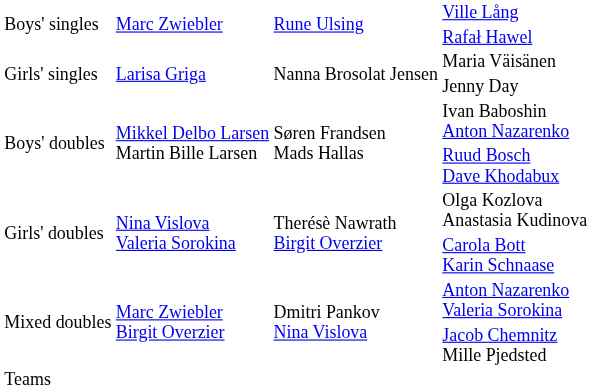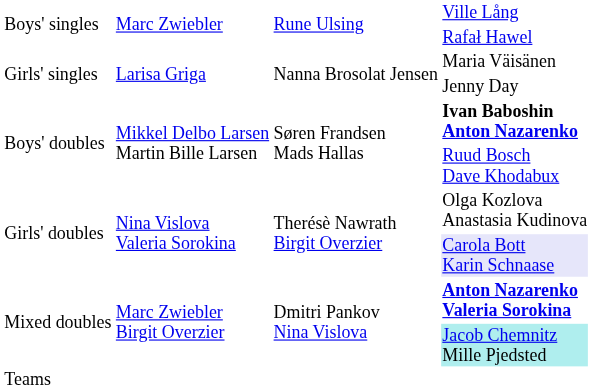(506, 121) normal -> (510, 121) bold
(498, 255) no background -> (498, 255) lavender background
(506, 300) normal -> (510, 300) bold
(500, 345) no background -> (500, 345) paleturquoise background
